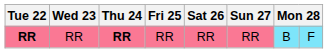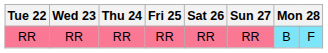(27, 37) bold -> (27, 37) normal
(122, 37) bold -> (122, 37) normal
